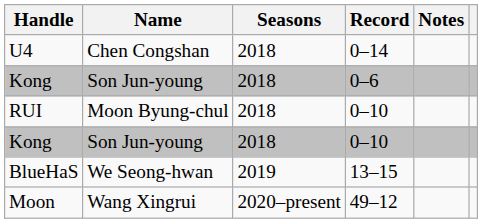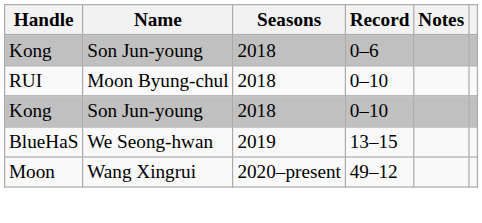- row: (21, 50)
